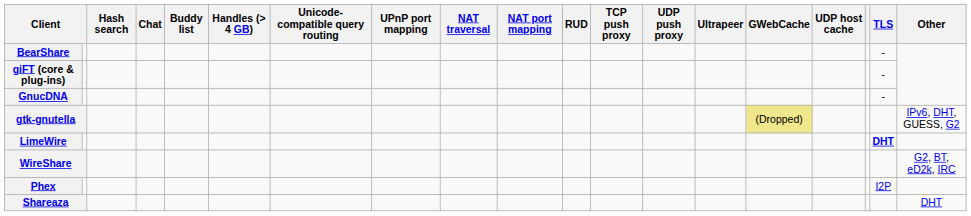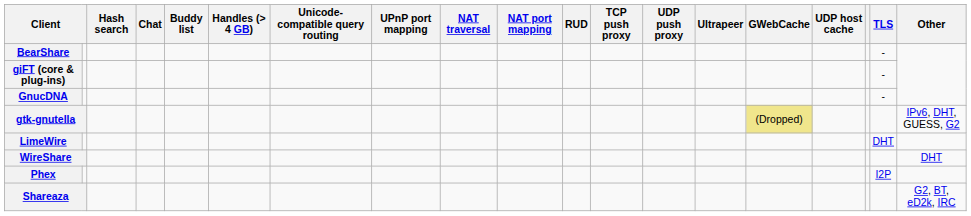(883, 141) bold -> (883, 141) normal
(931, 163) G2, BT, eD2k, IRC -> (931, 157) DHT
(931, 202) DHT -> (931, 196) G2, BT, eD2k, IRC
